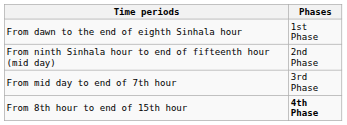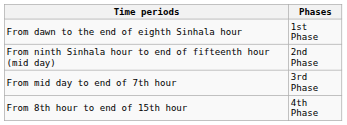(305, 108) bold -> (305, 108) normal
